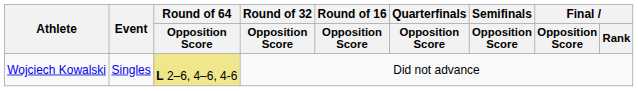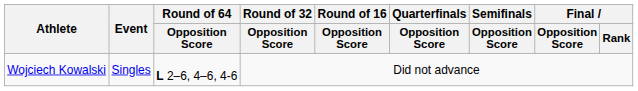(197, 77) khaki background -> (197, 77) no background
